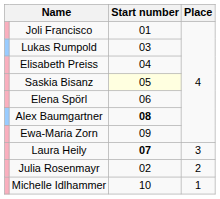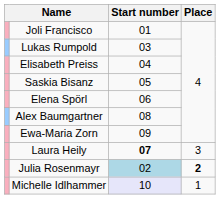(145, 82) lightyellow background -> (145, 82) no background
(145, 116) bold -> (145, 116) normal
(145, 168) no background -> (145, 168) lightblue background
(198, 168) normal -> (198, 168) bold
(145, 185) no background -> (145, 185) lavender background
